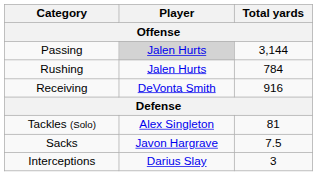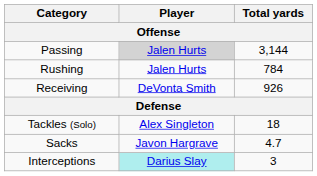(273, 87) 916 -> (273, 87) 926
(273, 124) 81 -> (273, 124) 18
(273, 143) 7.5 -> (273, 143) 4.7
(177, 161) no background -> (177, 161) paleturquoise background
